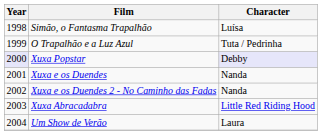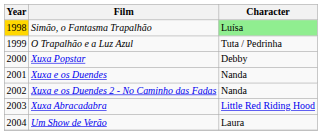(17, 28) no background -> (17, 28) gold background
(232, 28) no background -> (232, 28) lightgreen background
(17, 59) lavender background -> (17, 59) no background
(234, 59) lavender background -> (234, 59) no background
